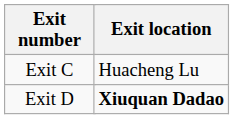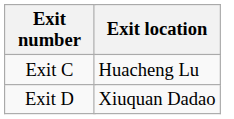(161, 98) bold -> (157, 98) normal
